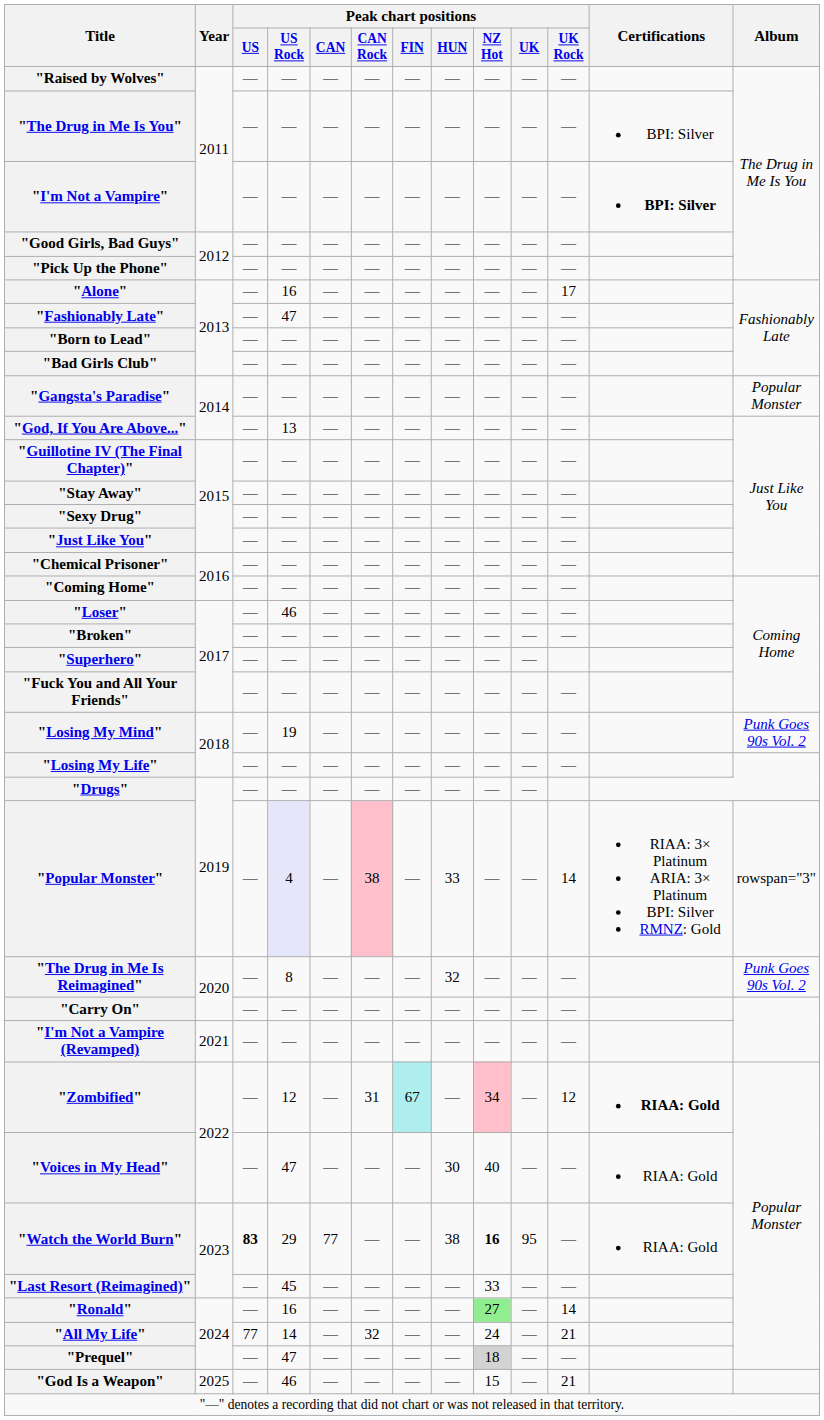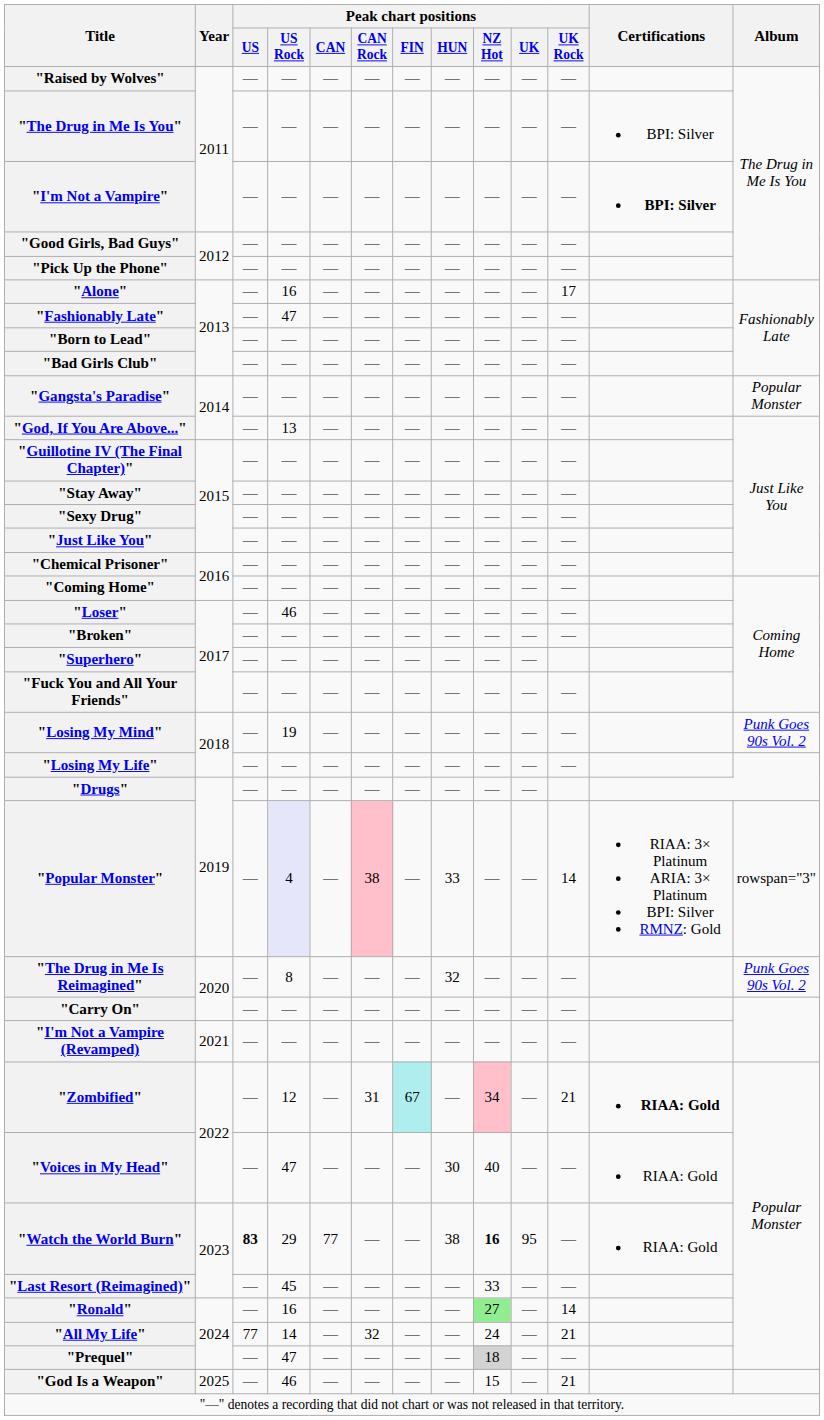(569, 1097) 12 -> (569, 1097) 21
